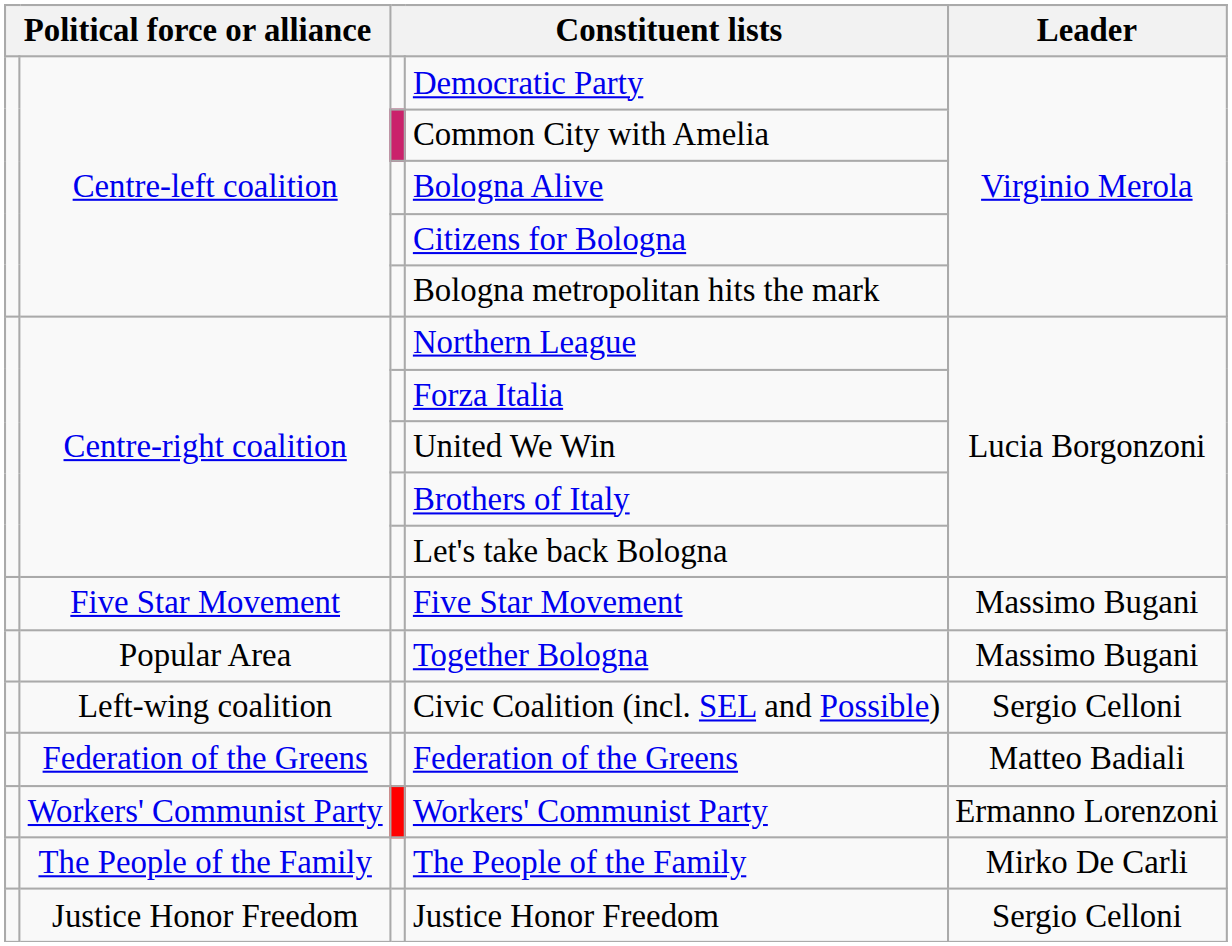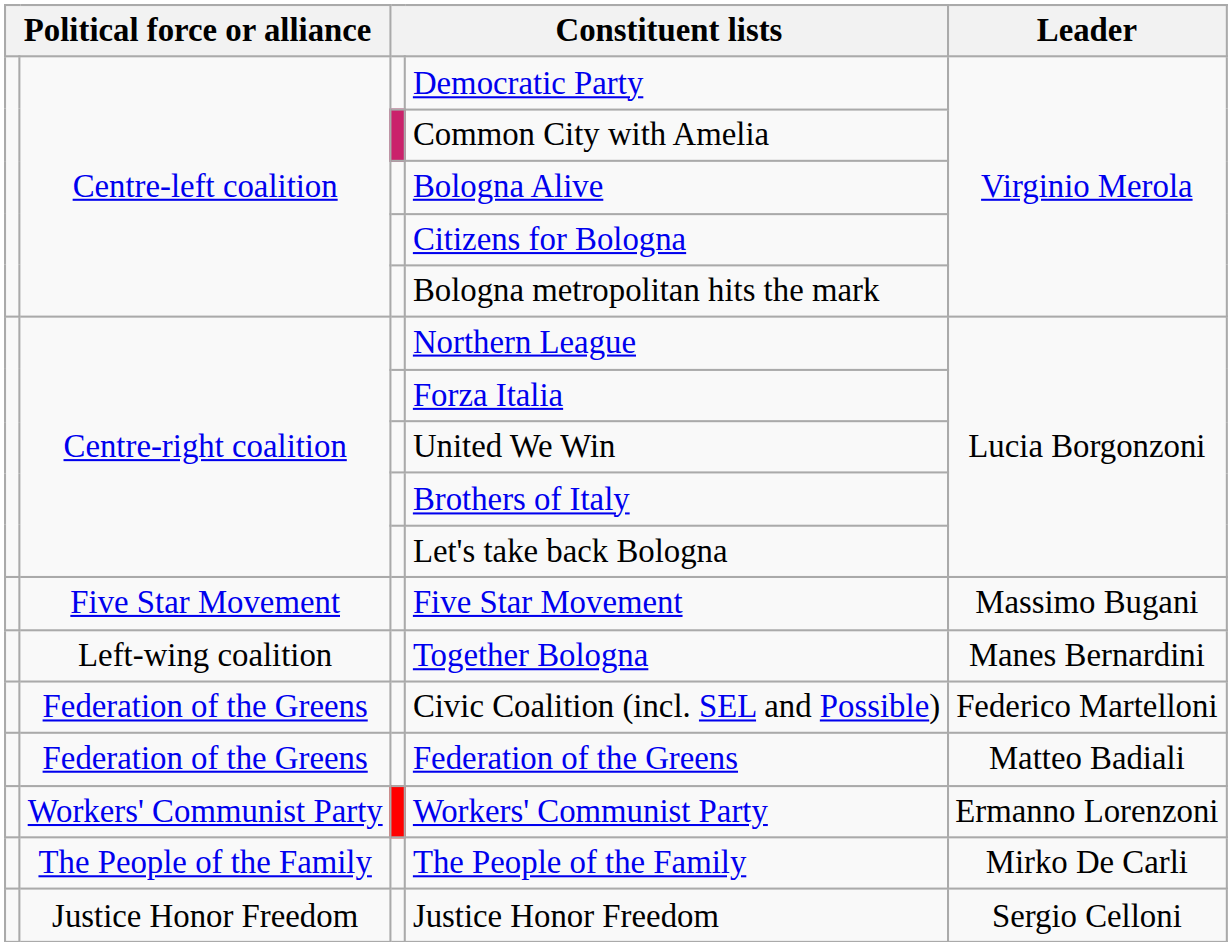(205, 654) Popular Area -> (205, 654) Left-wing coalition
(1087, 654) Massimo Bugani -> (1087, 654) Manes Bernardini
(205, 706) Left-wing coalition -> (205, 706) Federation of the Greens
(1087, 706) Sergio Celloni -> (1087, 706) Federico Martelloni
